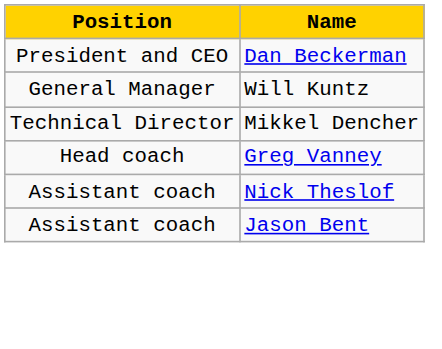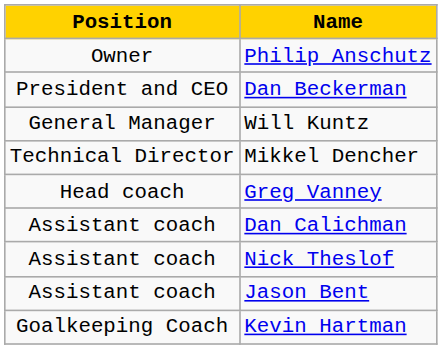+ row: (338, 56)
+ row: (325, 225)
+ row: (325, 327)
